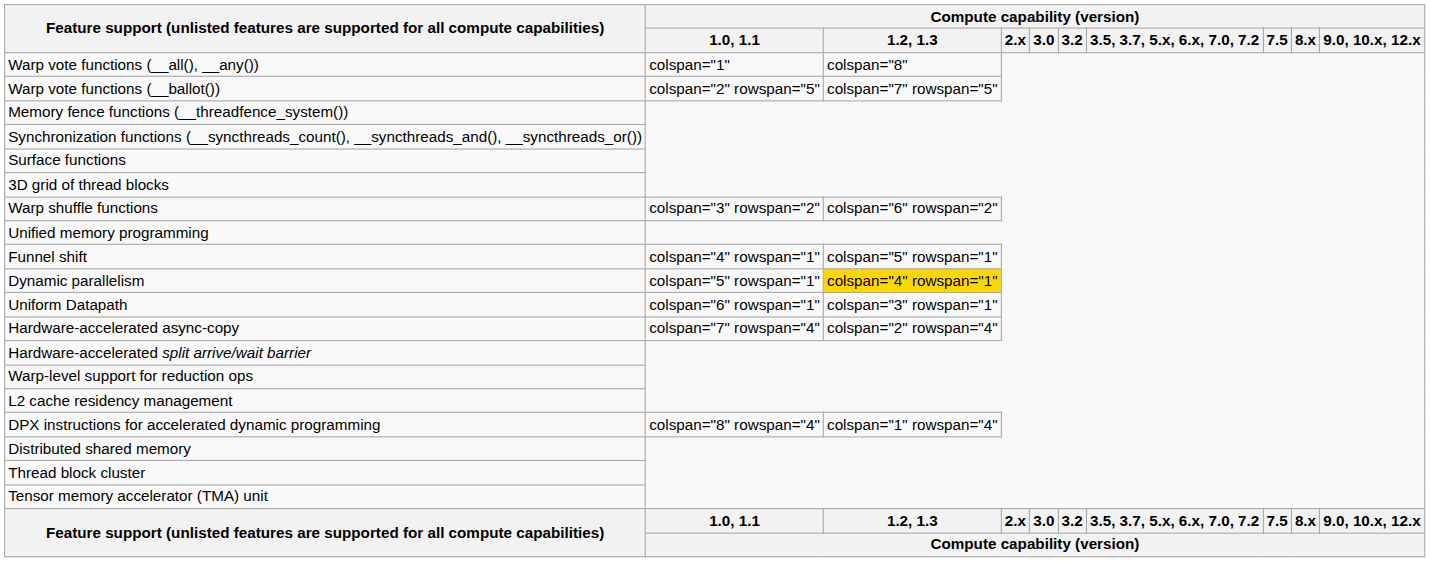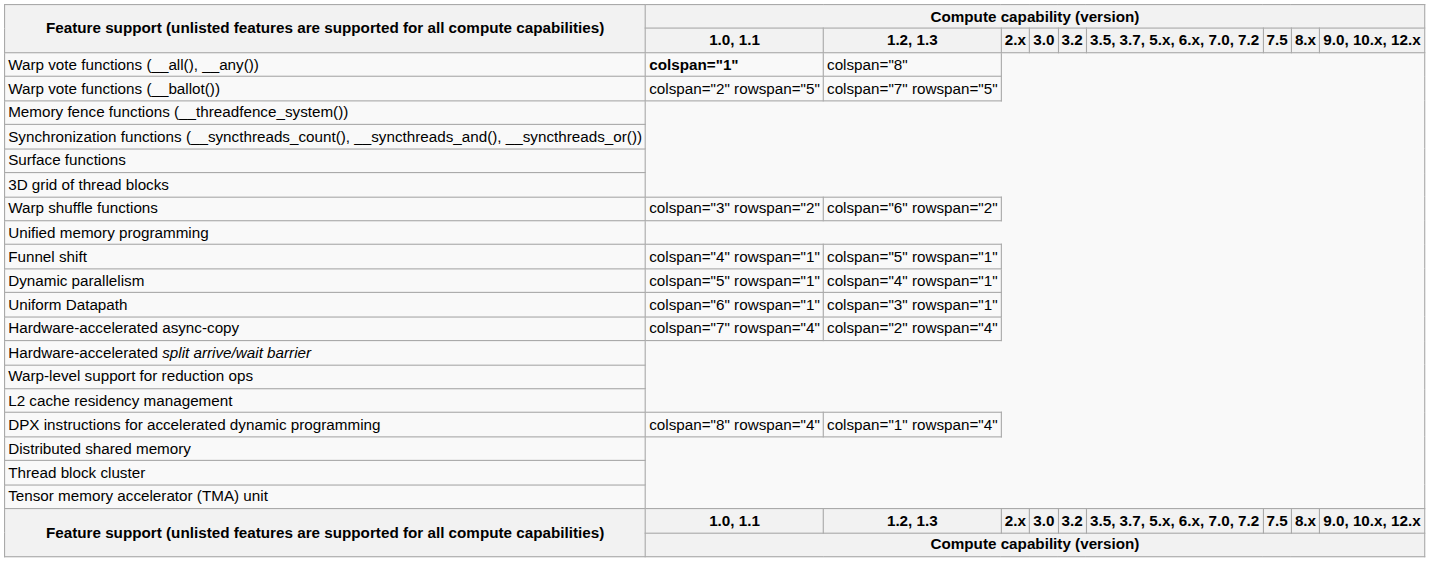(690, 64) normal -> (694, 64) bold
(912, 280) gold background -> (912, 280) no background
